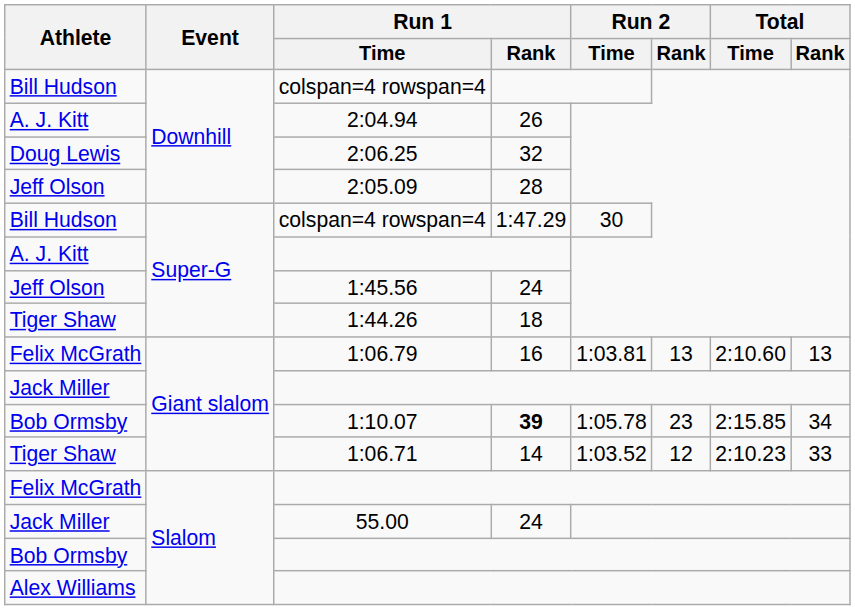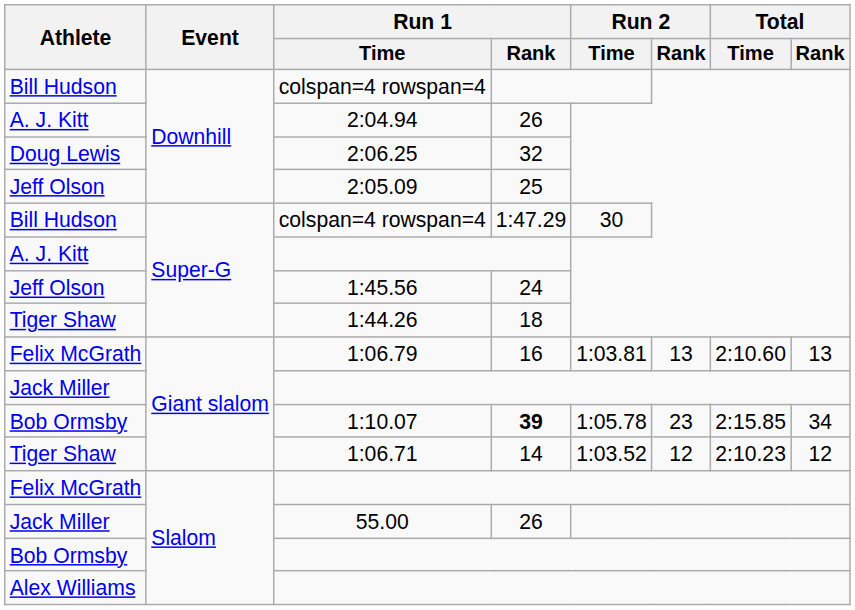(531, 187) 28 -> (531, 187) 25
(820, 455) 33 -> (820, 455) 12
(531, 522) 24 -> (531, 522) 26
